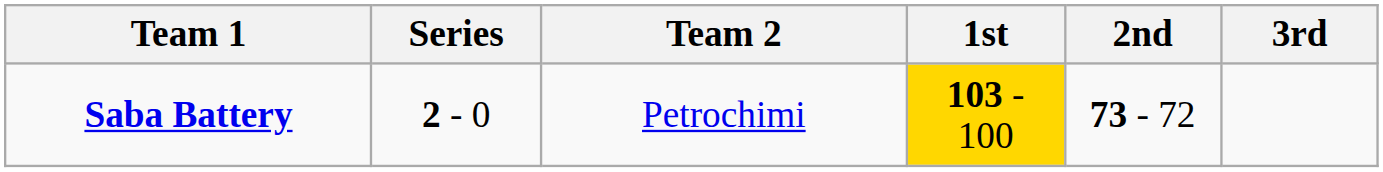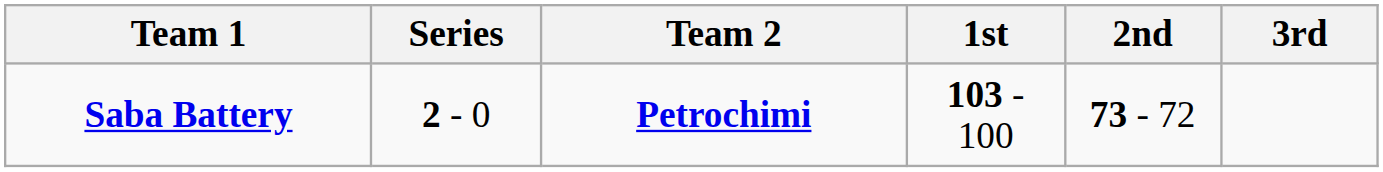(724, 114) normal -> (724, 114) bold
(986, 114) gold background -> (986, 114) no background
